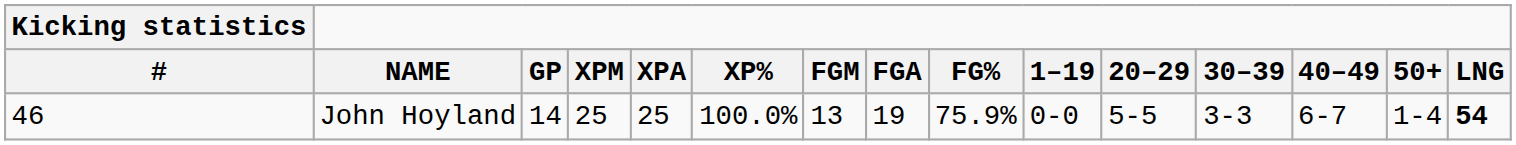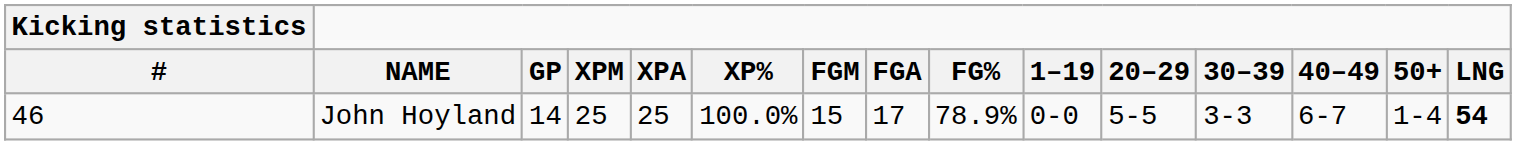(827, 116) 13 -> (827, 116) 15
(889, 116) 19 -> (889, 116) 17
(976, 116) 75.9% -> (976, 116) 78.9%
